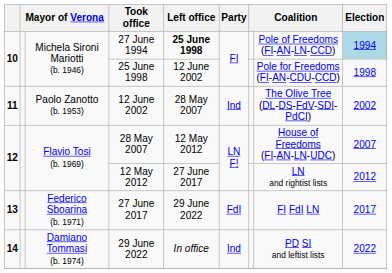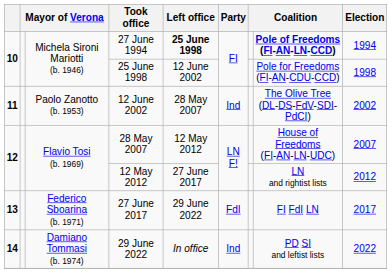(298, 45) normal -> (298, 45) bold
(365, 45) lightblue background -> (365, 45) no background
